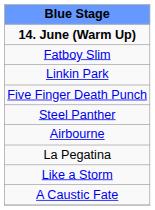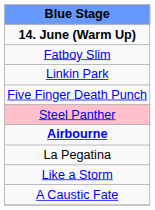(77, 114) no background -> (77, 114) pink background
(77, 134) normal -> (77, 134) bold
